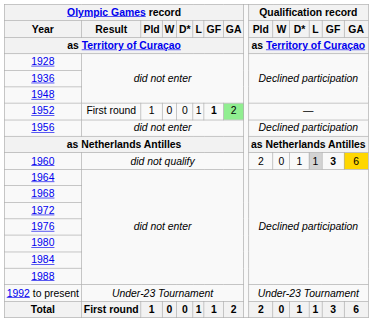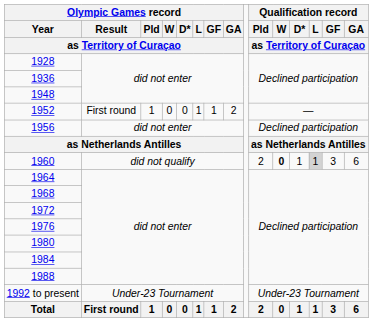(214, 111) bold -> (214, 111) normal
(234, 111) lightgreen background -> (234, 111) no background
(281, 161) normal -> (281, 161) bold
(333, 161) bold -> (333, 161) normal
(356, 161) gold background -> (356, 161) no background
